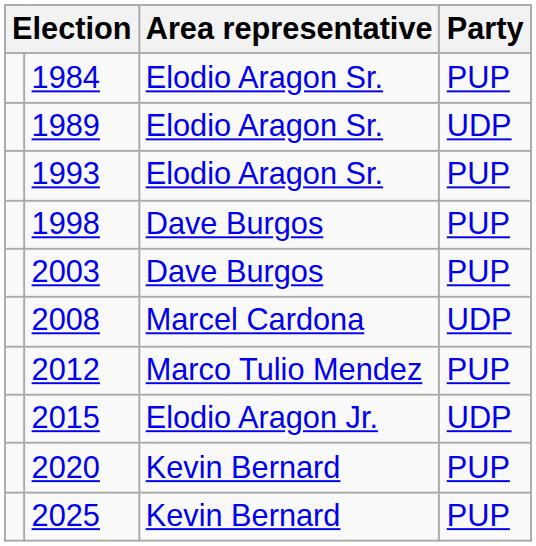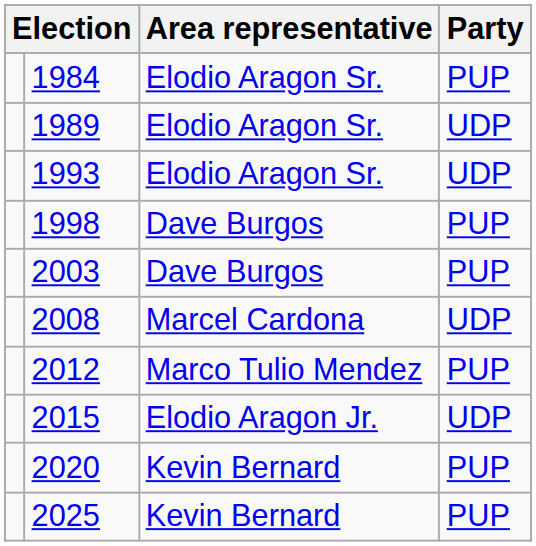(478, 175) PUP -> (479, 175) UDP
